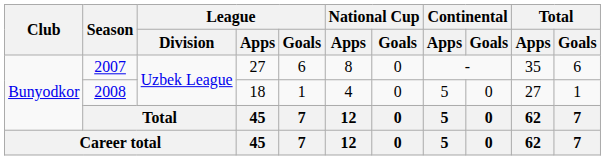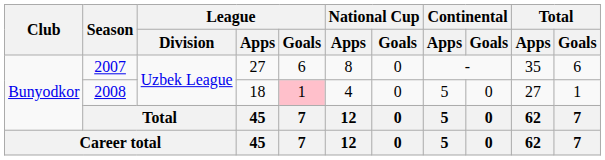(302, 92) no background -> (302, 92) pink background
